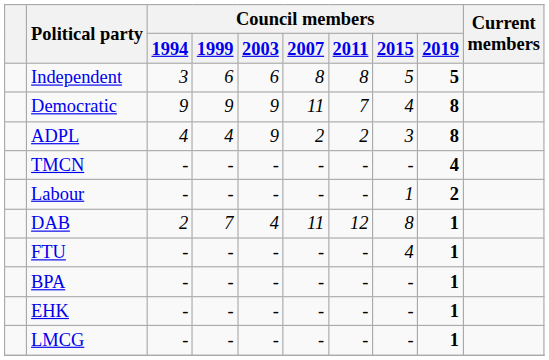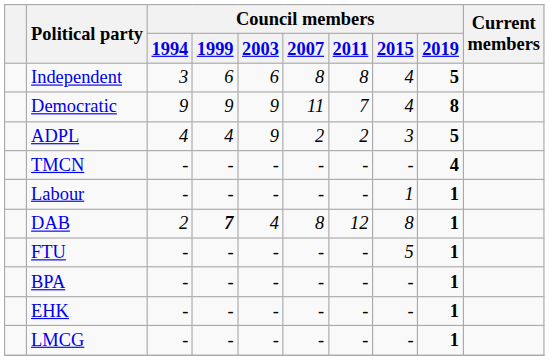(409, 77) 5 -> (409, 77) 4
(454, 135) 8 -> (454, 135) 5
(454, 194) 2 -> (454, 194) 1
(229, 223) normal -> (229, 223) bold
(316, 223) 11 -> (320, 223) 8
(409, 252) 4 -> (409, 252) 5
